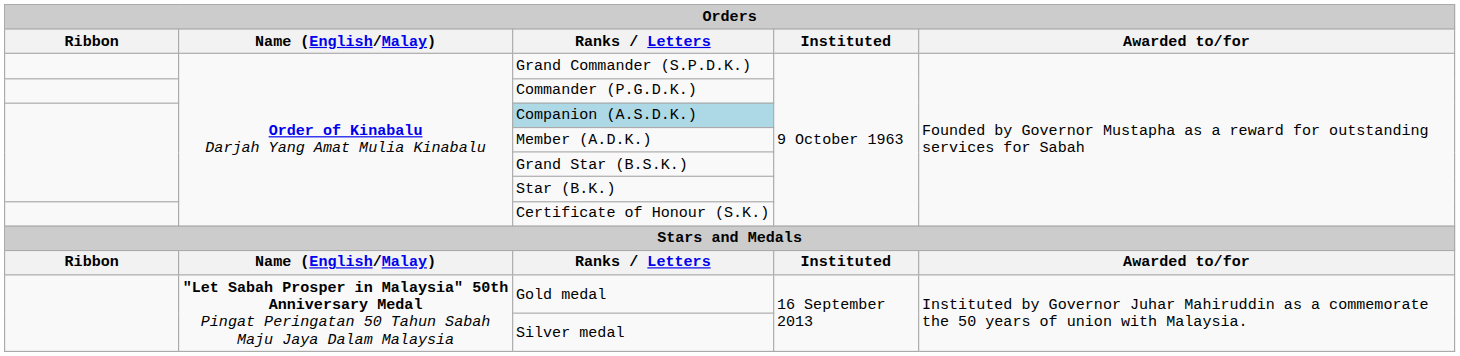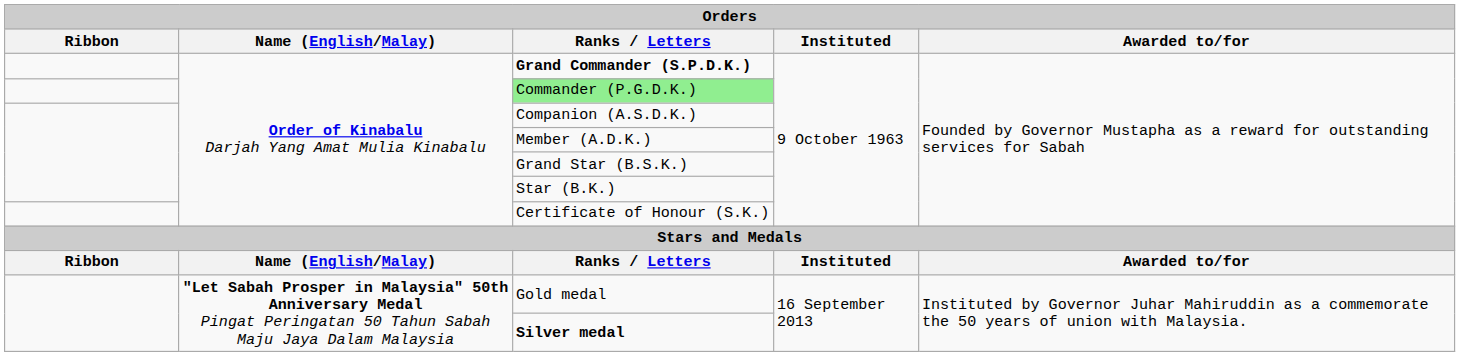(634, 66) normal -> (634, 66) bold
(606, 91) no background -> (606, 91) lightgreen background
(606, 115) lightblue background -> (606, 115) no background
(570, 333) normal -> (570, 333) bold
